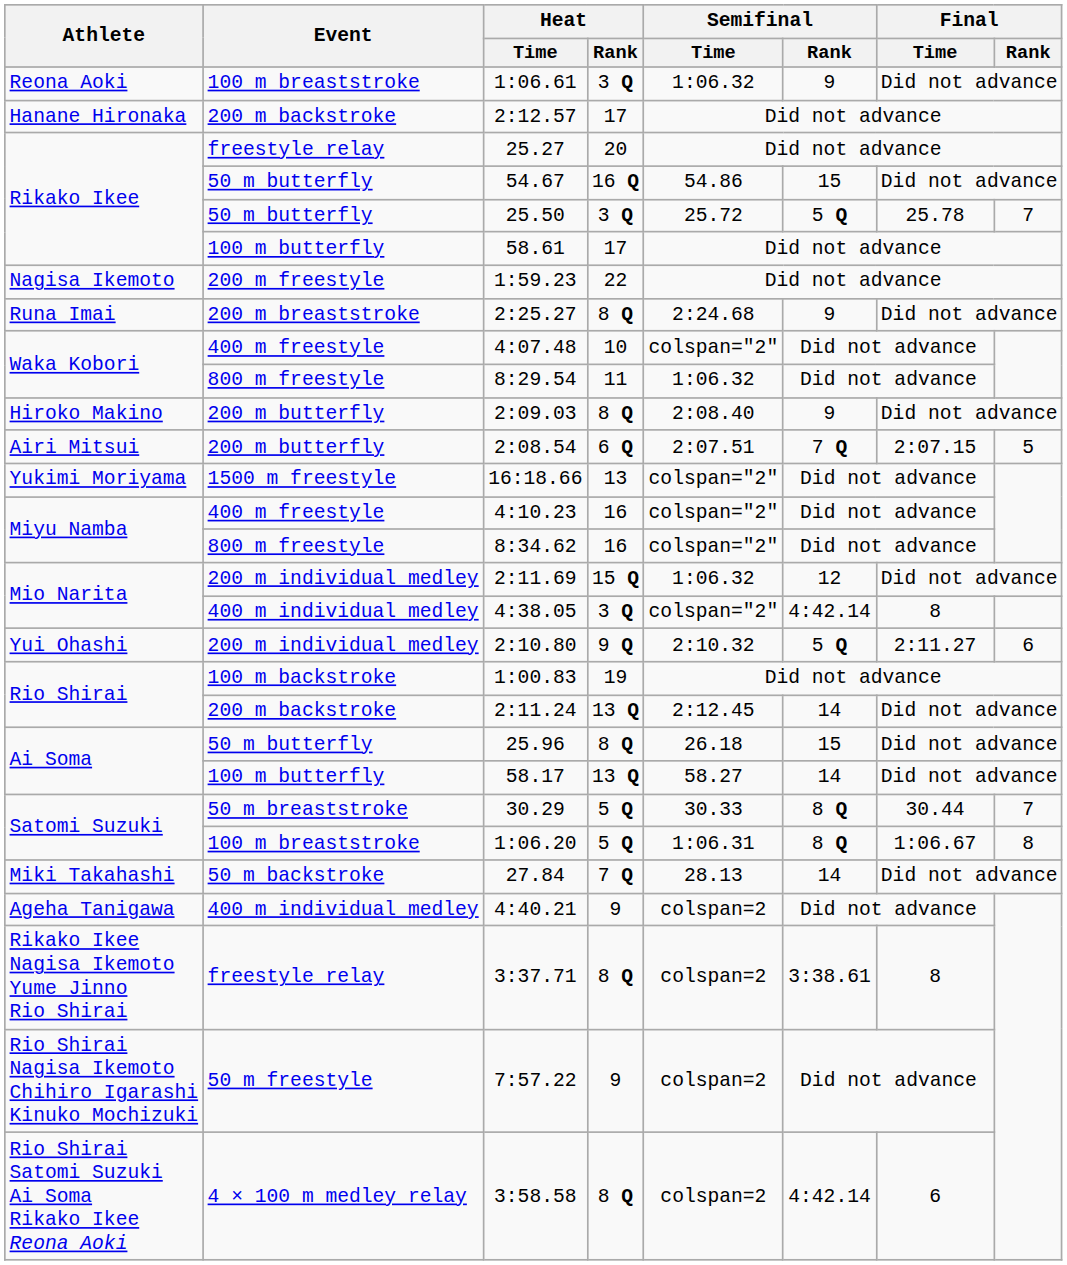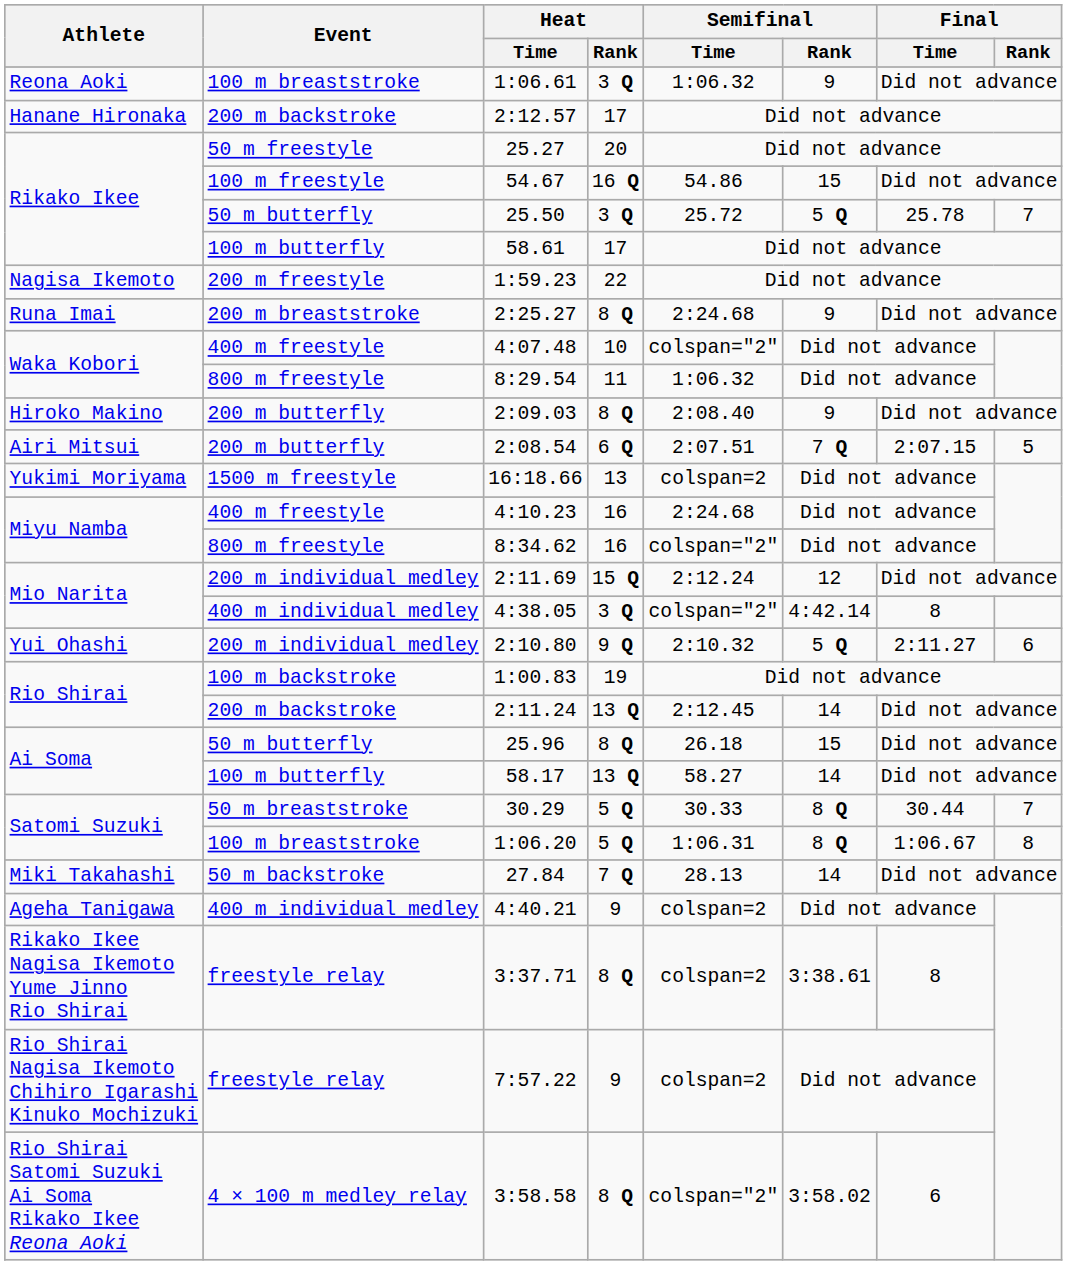(296, 149) freestyle relay -> (290, 149) 50 m freestyle
(290, 182) 50 m butterfly -> (296, 182) 100 m freestyle
(713, 480) colspan="2" -> (713, 480) colspan=2
(713, 513) colspan="2" -> (713, 513) 2:24.68
(713, 579) 1:06.32 -> (713, 579) 2:12.24
(290, 1081) 50 m freestyle -> (296, 1081) freestyle relay
(713, 1196) colspan=2 -> (713, 1196) colspan="2"
(829, 1196) 4:42.14 -> (829, 1196) 3:58.02
